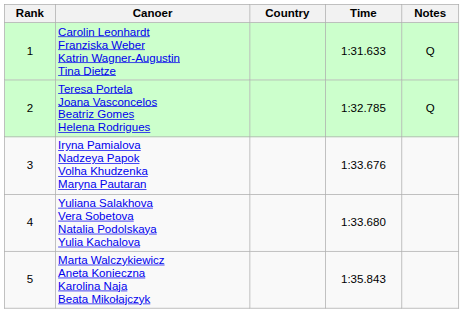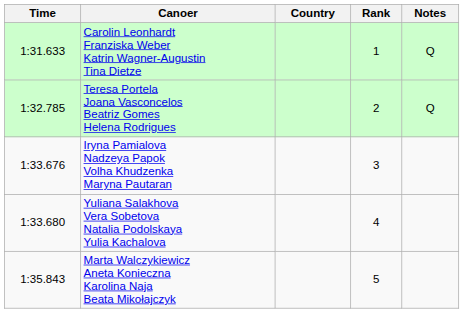columns swapped: (30, 13) <-> (363, 13)
